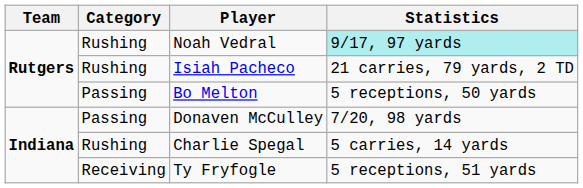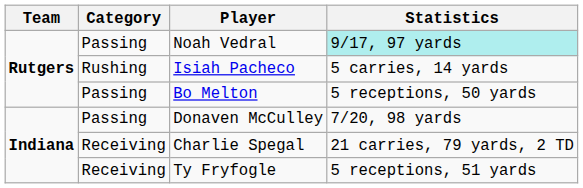(114, 43) Rushing -> (114, 43) Passing
(452, 69) 21 carries, 79 yards, 2 TD -> (419, 69) 5 carries, 14 yards
(114, 145) Rushing -> (124, 145) Receiving
(419, 145) 5 carries, 14 yards -> (452, 145) 21 carries, 79 yards, 2 TD
